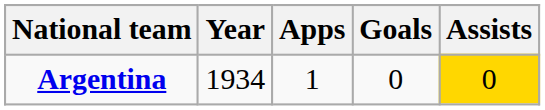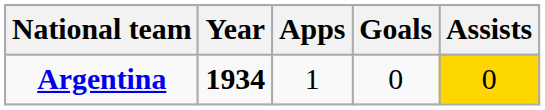(235, 78) normal -> (235, 78) bold
